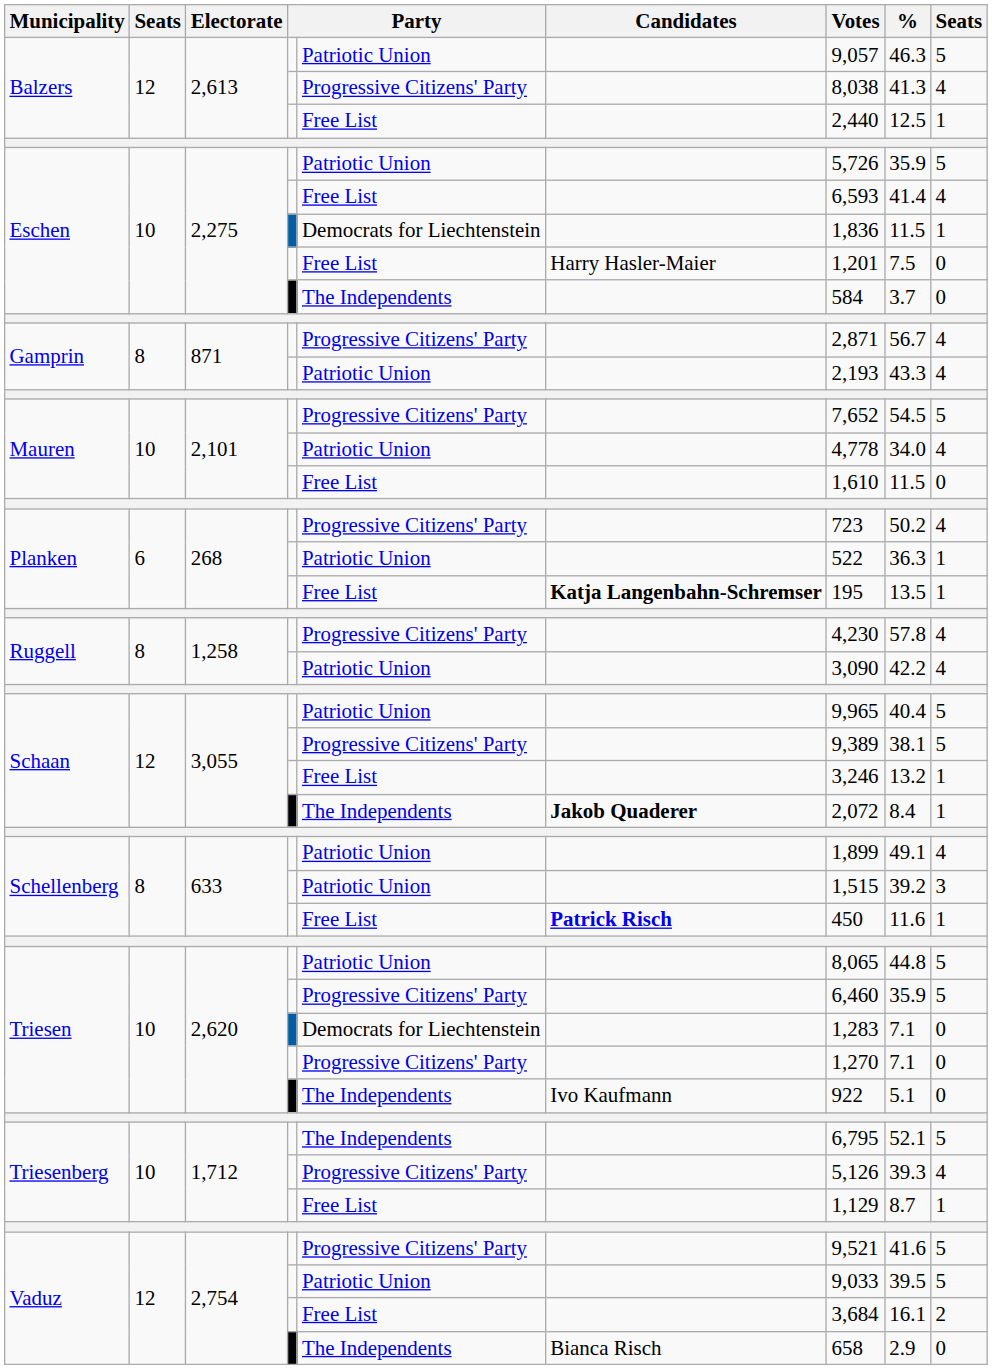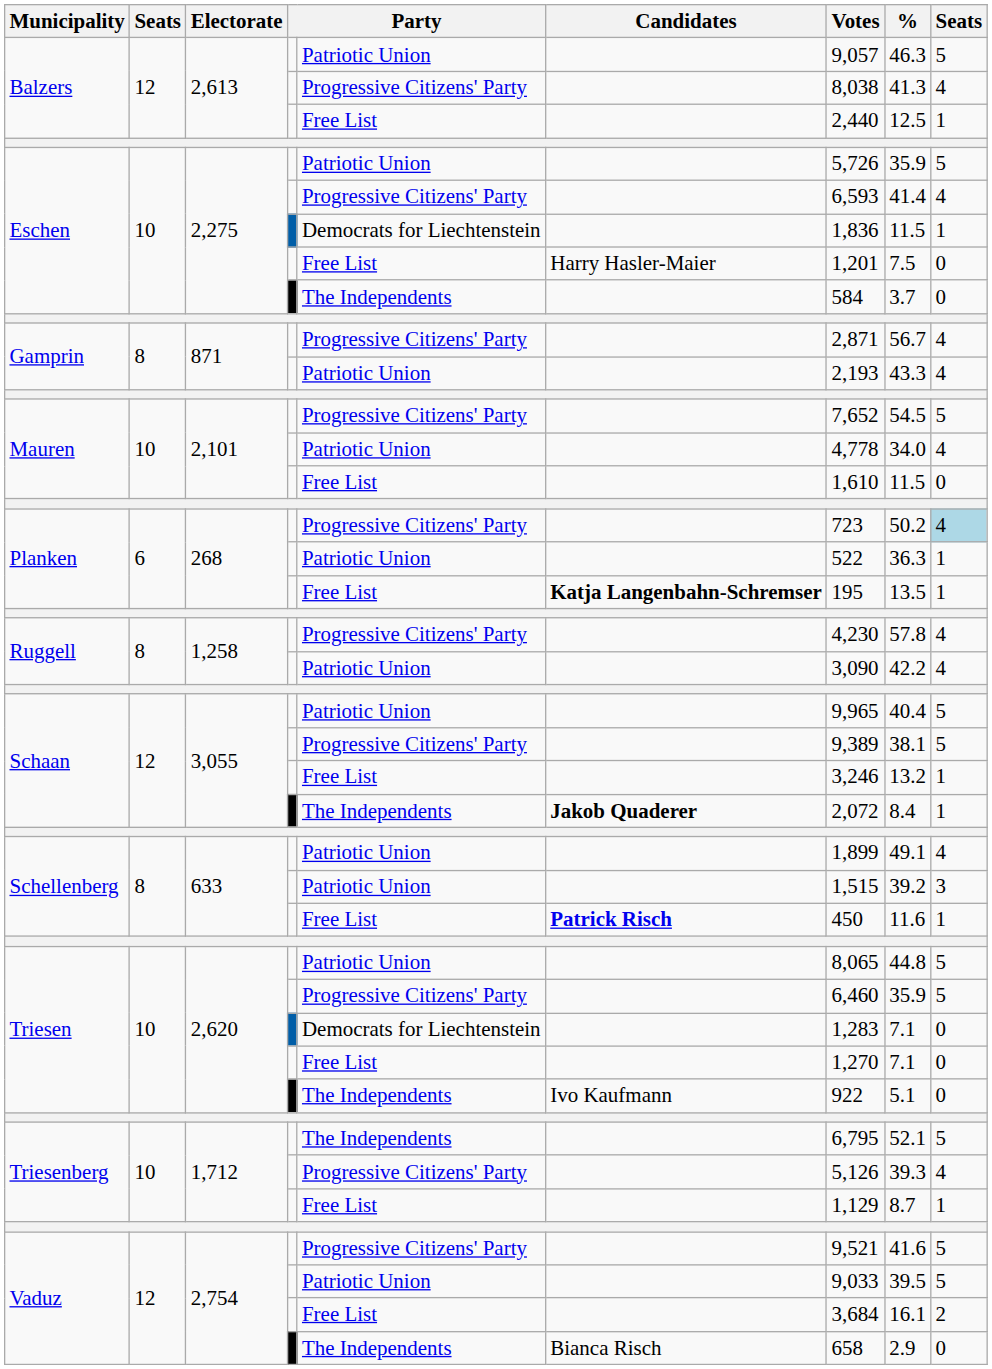(340, 196) Free List -> (414, 196) Progressive Citizens' Party
(941, 525) no background -> (941, 525) lightblue background
(414, 1062) Progressive Citizens' Party -> (340, 1062) Free List
